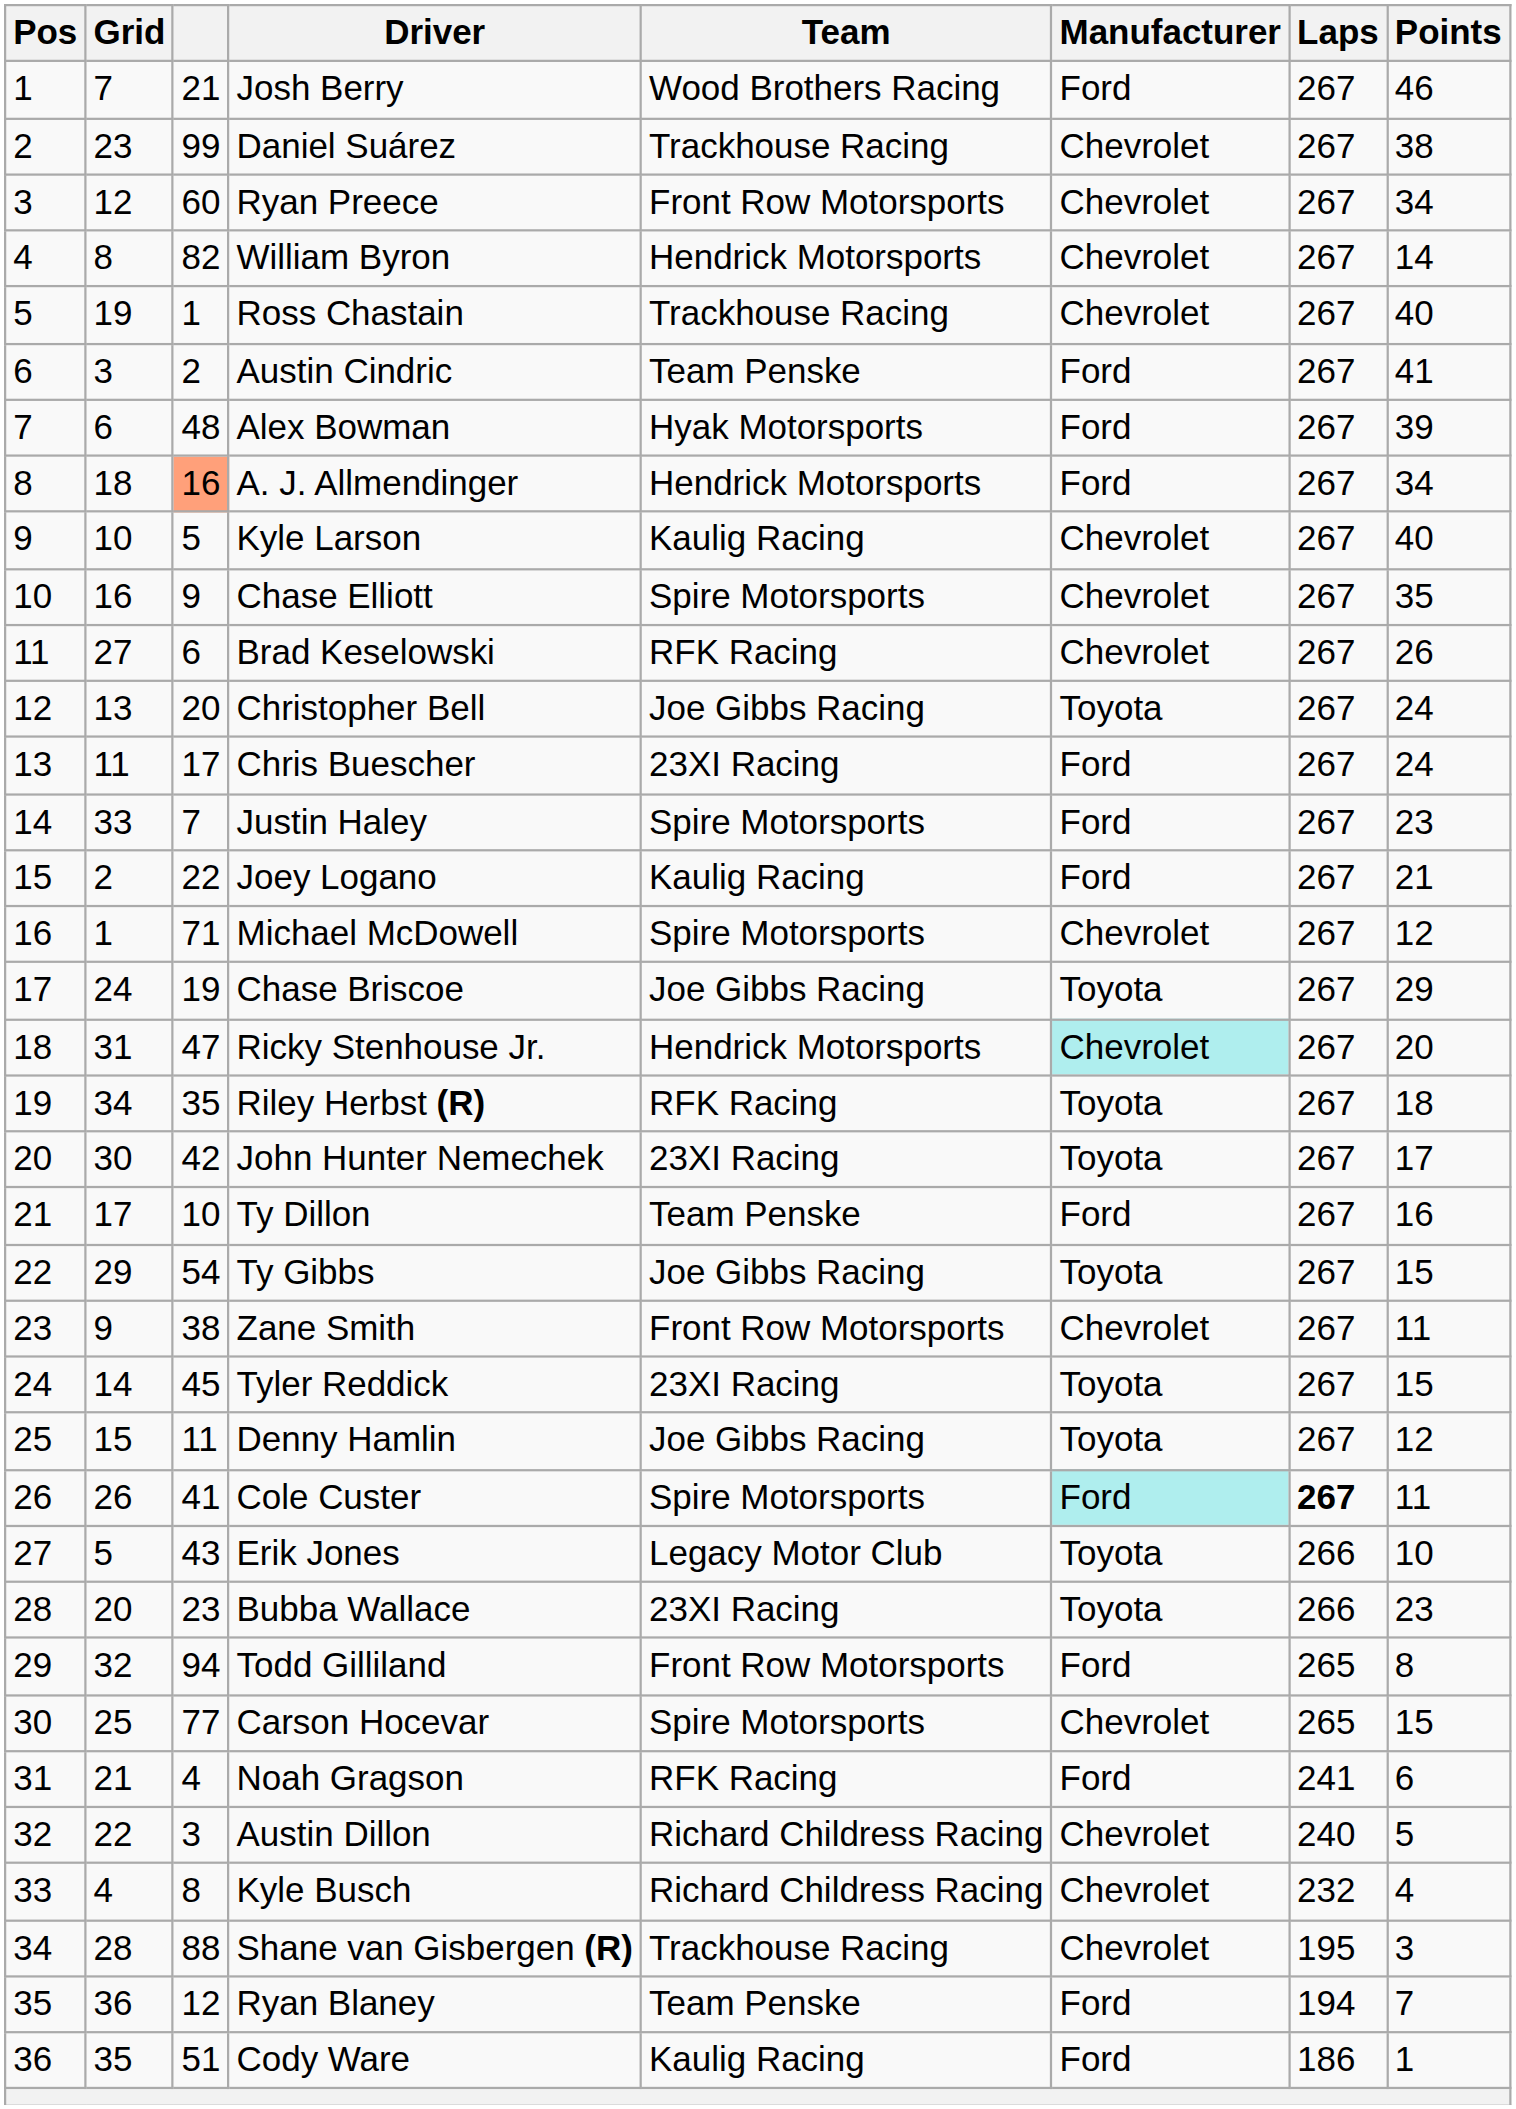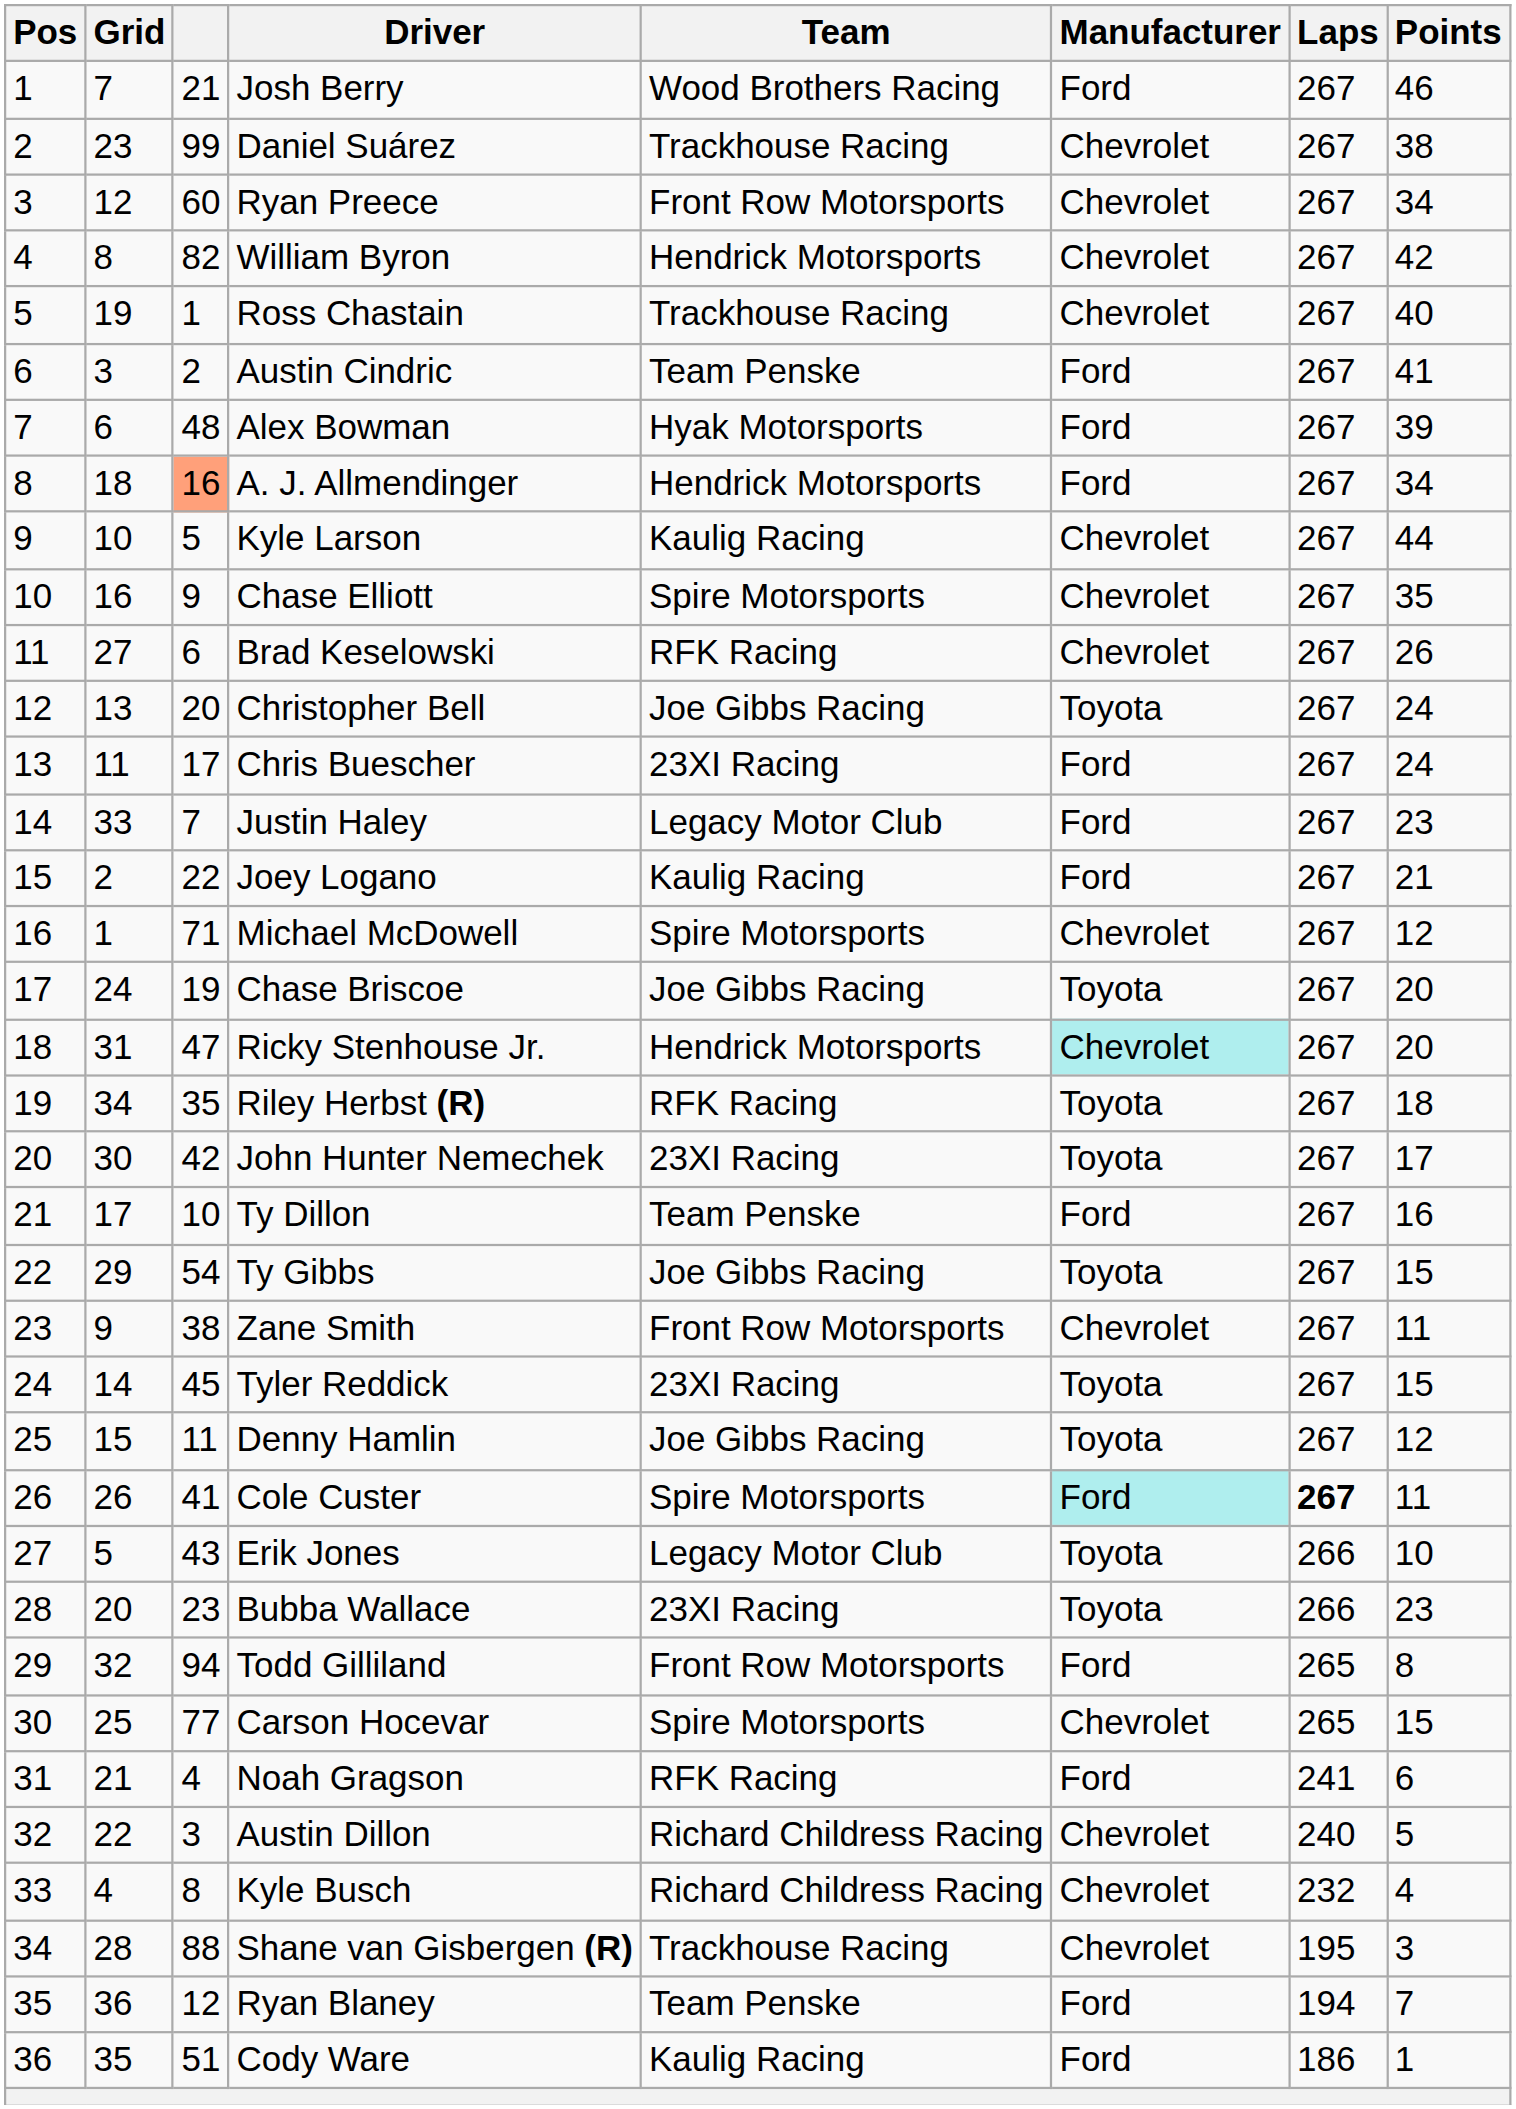(1414, 257) 14 -> (1414, 257) 42
(1414, 539) 40 -> (1414, 539) 44
(787, 820) Spire Motorsports -> (796, 820) Legacy Motor Club
(1414, 989) 29 -> (1414, 989) 20
